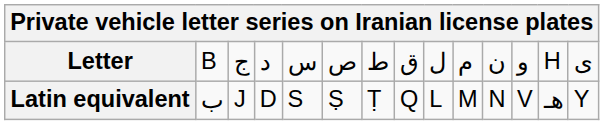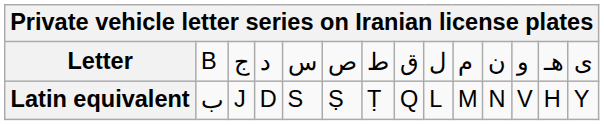(552, 61) H -> (553, 61) هـ
(553, 100) هـ -> (552, 99) H
